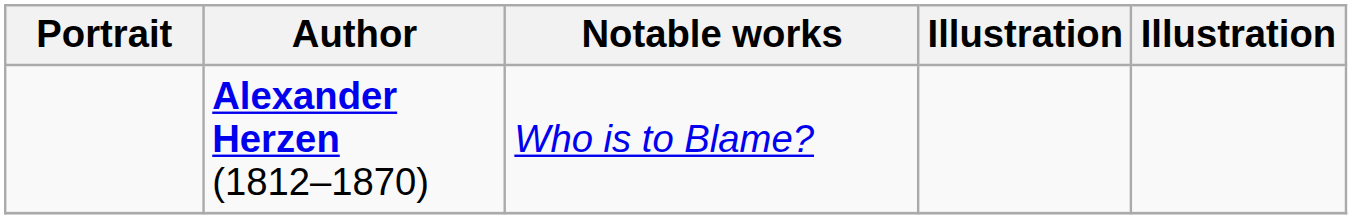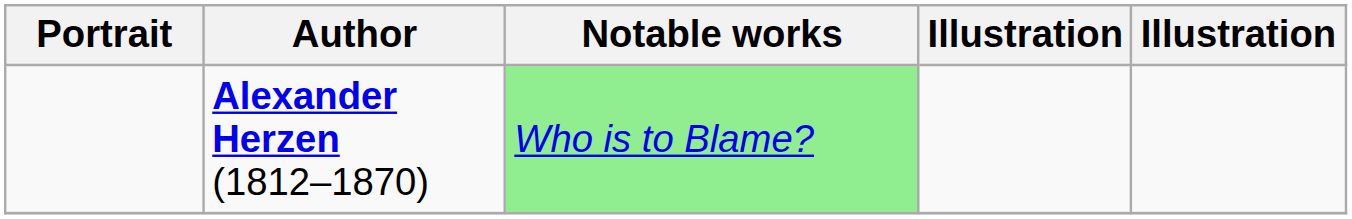(664, 138) no background -> (664, 138) lightgreen background
